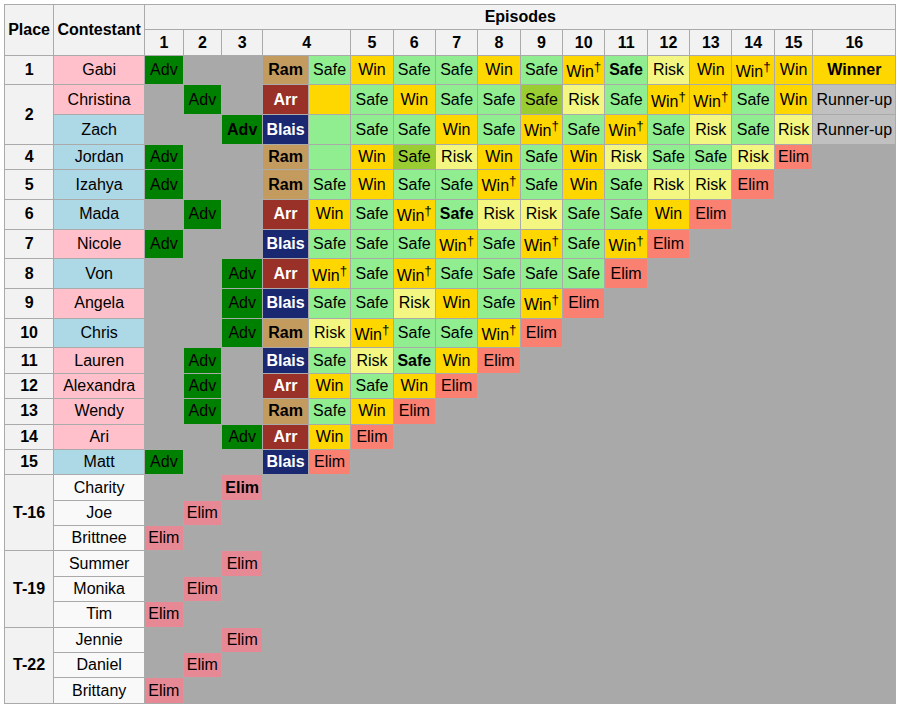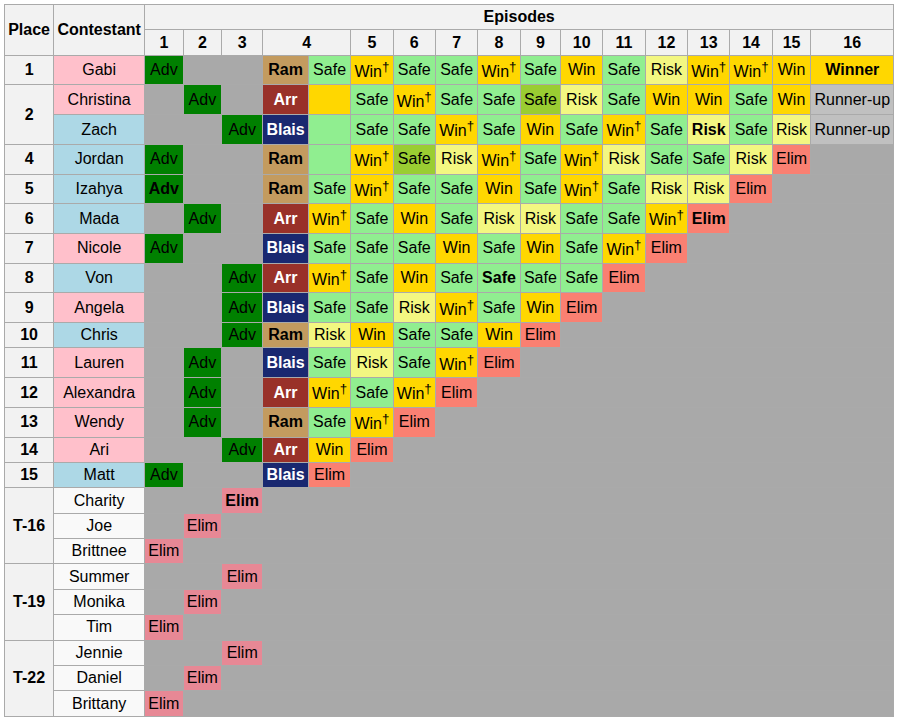(372, 70) Win -> (372, 70) Win†
(499, 70) Win -> (499, 70) Win†
(584, 70) Win† -> (582, 70) Win
(626, 70) bold -> (624, 70) normal
(711, 70) Win -> (709, 70) Win†
(414, 99) Win -> (414, 99) Win†
(668, 99) Win† -> (666, 99) Win
(711, 99) Win† -> (709, 99) Win
(242, 129) bold -> (242, 129) normal
(457, 129) Win -> (457, 129) Win†
(541, 129) Win† -> (540, 129) Win
(711, 129) normal -> (709, 129) bold
(372, 157) Win -> (372, 159) Win†
(499, 157) Win -> (499, 159) Win†
(584, 157) Win -> (582, 159) Win†
(164, 184) normal -> (164, 188) bold
(372, 184) Win -> (372, 188) Win†
(499, 184) Win† -> (499, 188) Win
(584, 184) Win -> (582, 188) Win†
(330, 214) Win -> (330, 218) Win†
(414, 214) Win† -> (414, 218) Win
(457, 214) bold -> (457, 218) normal
(668, 214) Win -> (666, 218) Win†
(711, 214) normal -> (709, 218) bold
(457, 243) Win† -> (457, 248) Win
(541, 243) Win† -> (540, 248) Win
(414, 273) Win† -> (414, 278) Win
(499, 273) normal -> (499, 278) bold
(457, 303) Win -> (457, 307) Win†
(541, 303) Win† -> (540, 307) Win
(372, 333) Win† -> (372, 335) Win
(499, 333) Win† -> (499, 335) Win
(414, 360) bold -> (414, 362) normal
(457, 360) Win -> (457, 362) Win†
(330, 386) Win -> (330, 392) Win†
(414, 386) Win -> (414, 392) Win†
(372, 411) Win -> (372, 422) Win†
